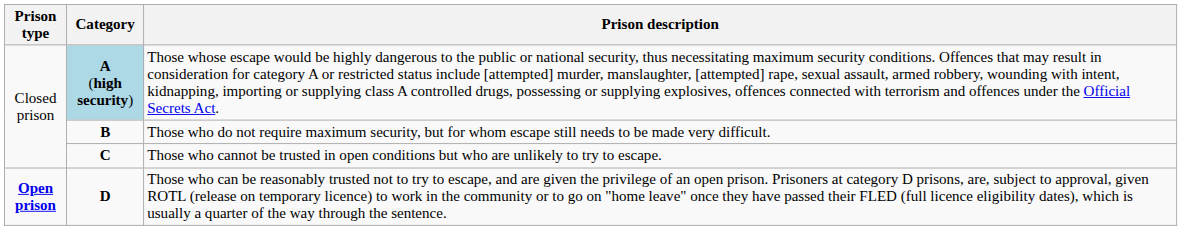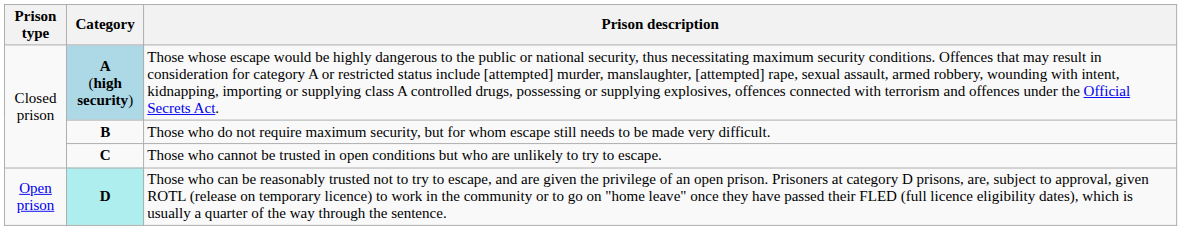(36, 196) bold -> (36, 196) normal
(105, 196) no background -> (105, 196) paleturquoise background
